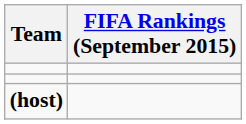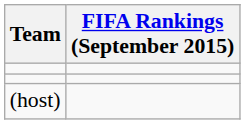(36, 100) bold -> (35, 100) normal
